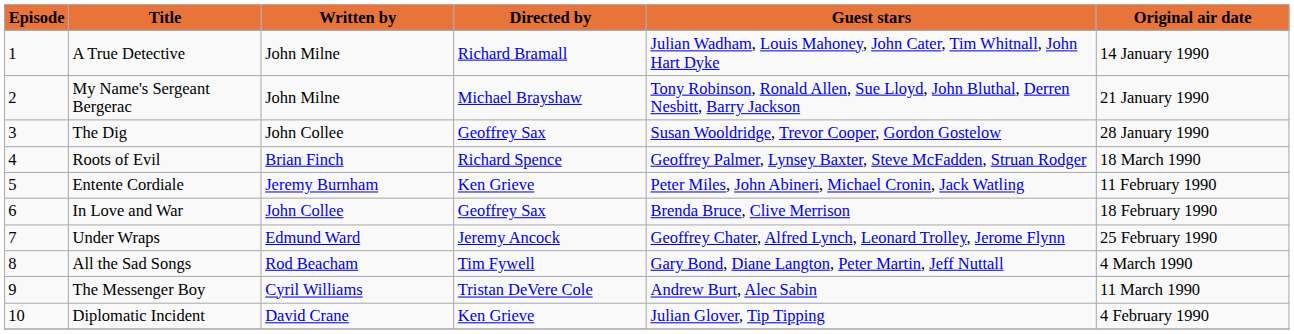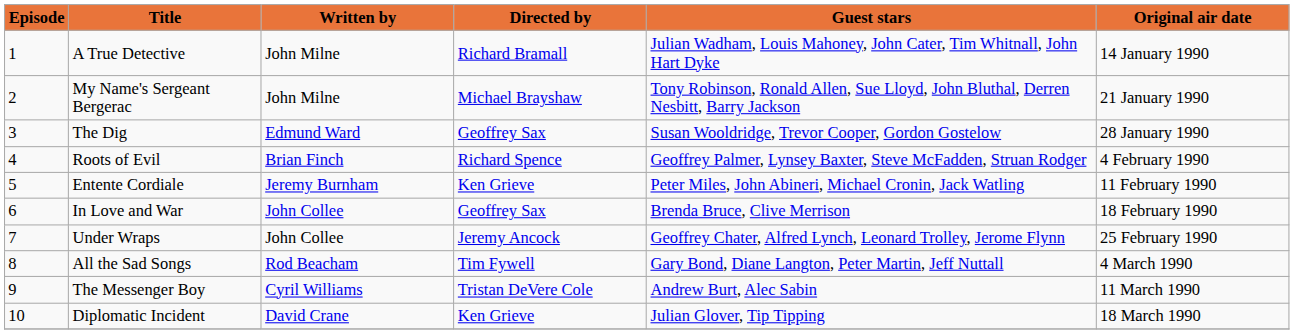(304, 133) John Collee -> (313, 133) Edmund Ward
(1150, 159) 18 March 1990 -> (1155, 159) 4 February 1990
(313, 237) Edmund Ward -> (304, 237) John Collee
(1155, 316) 4 February 1990 -> (1150, 316) 18 March 1990
